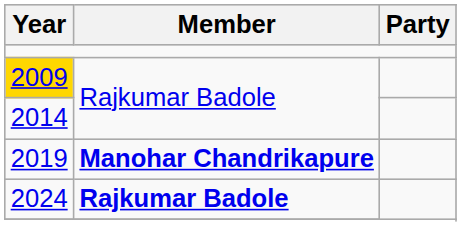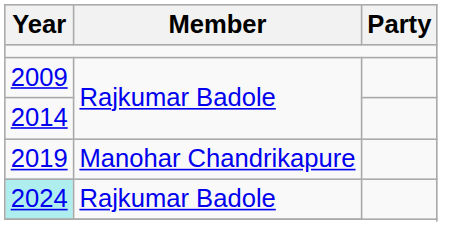(39, 77) gold background -> (39, 77) no background
(227, 158) bold -> (217, 158) normal
(39, 198) no background -> (39, 198) paleturquoise background
(184, 198) bold -> (178, 198) normal
